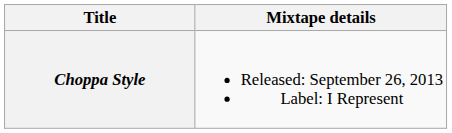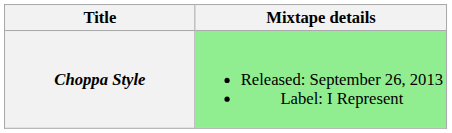(321, 89) no background -> (321, 89) lightgreen background
